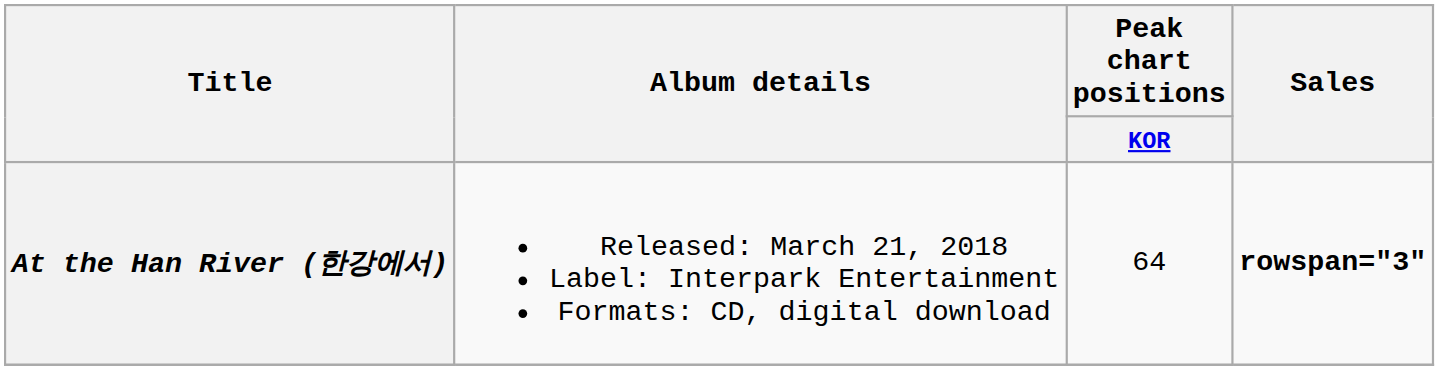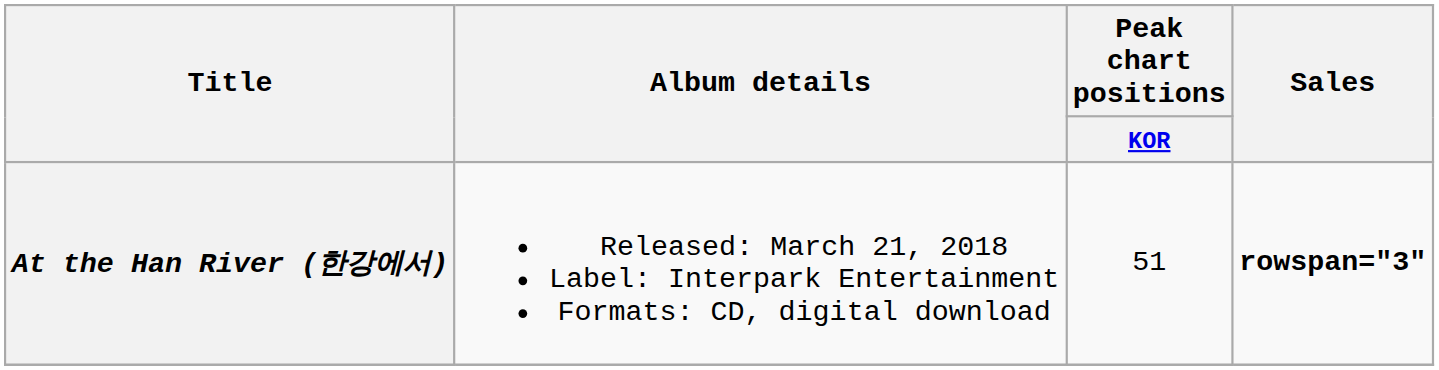(1149, 263) 64 -> (1149, 263) 51
